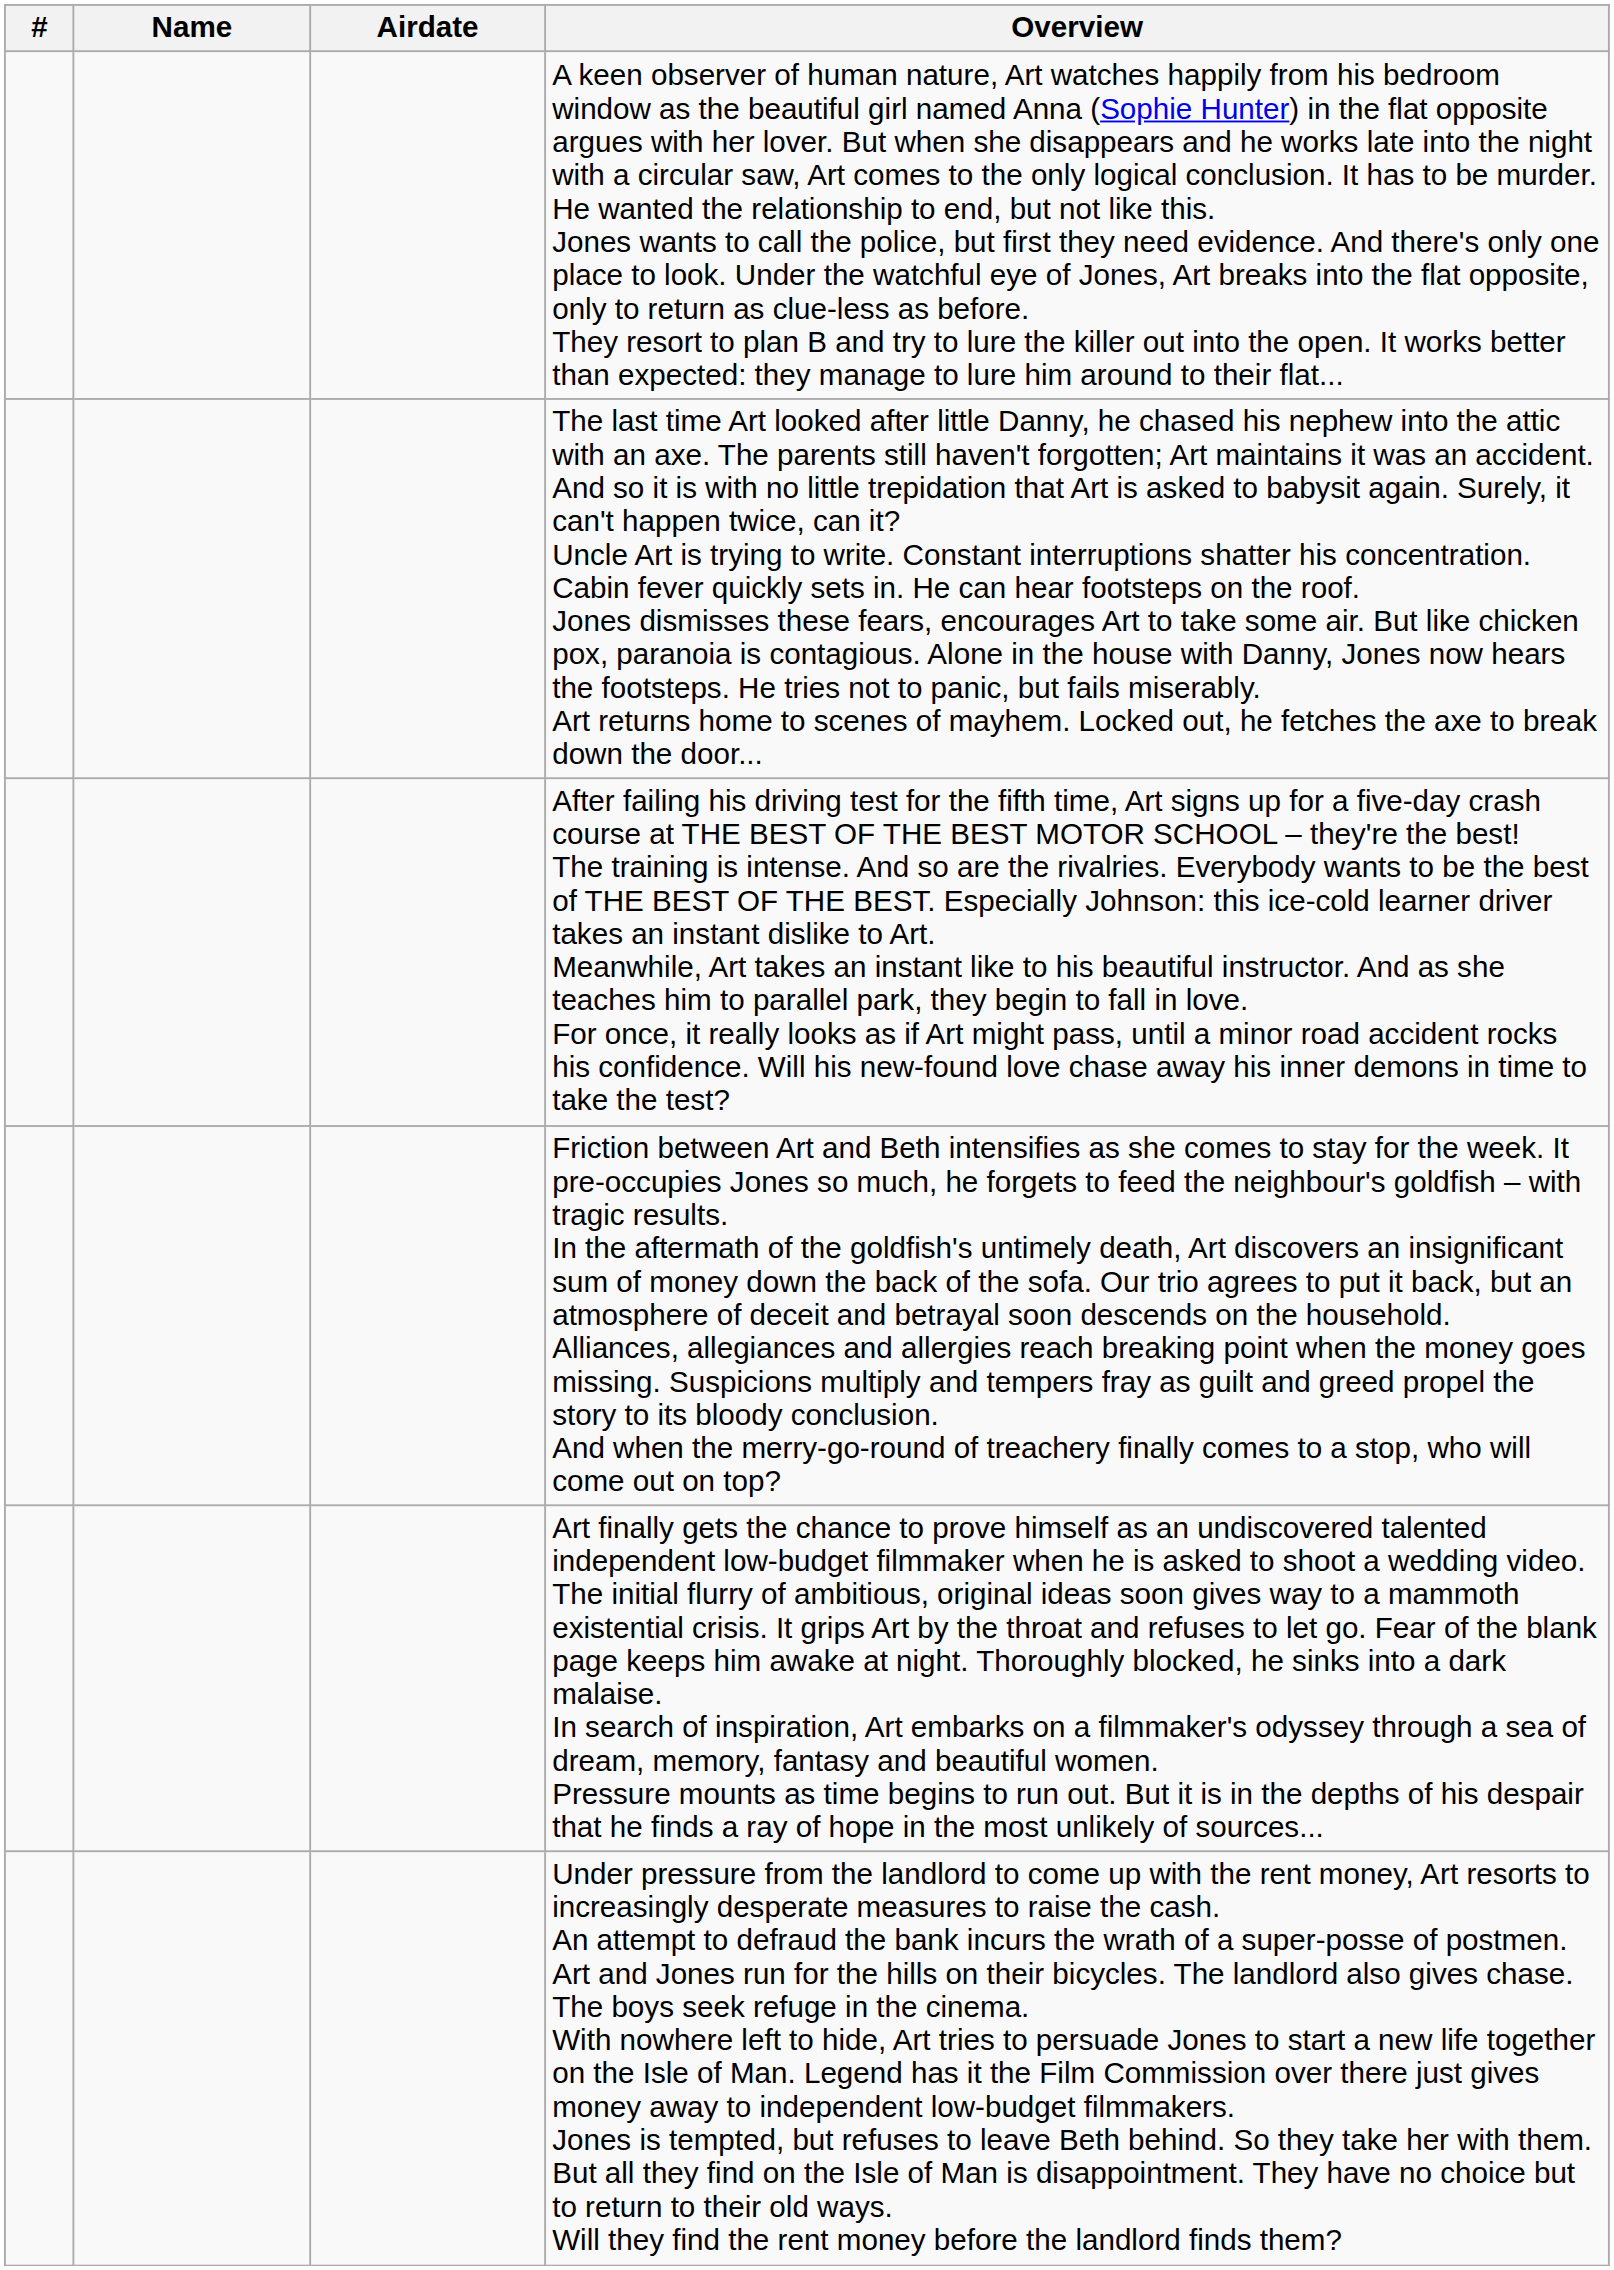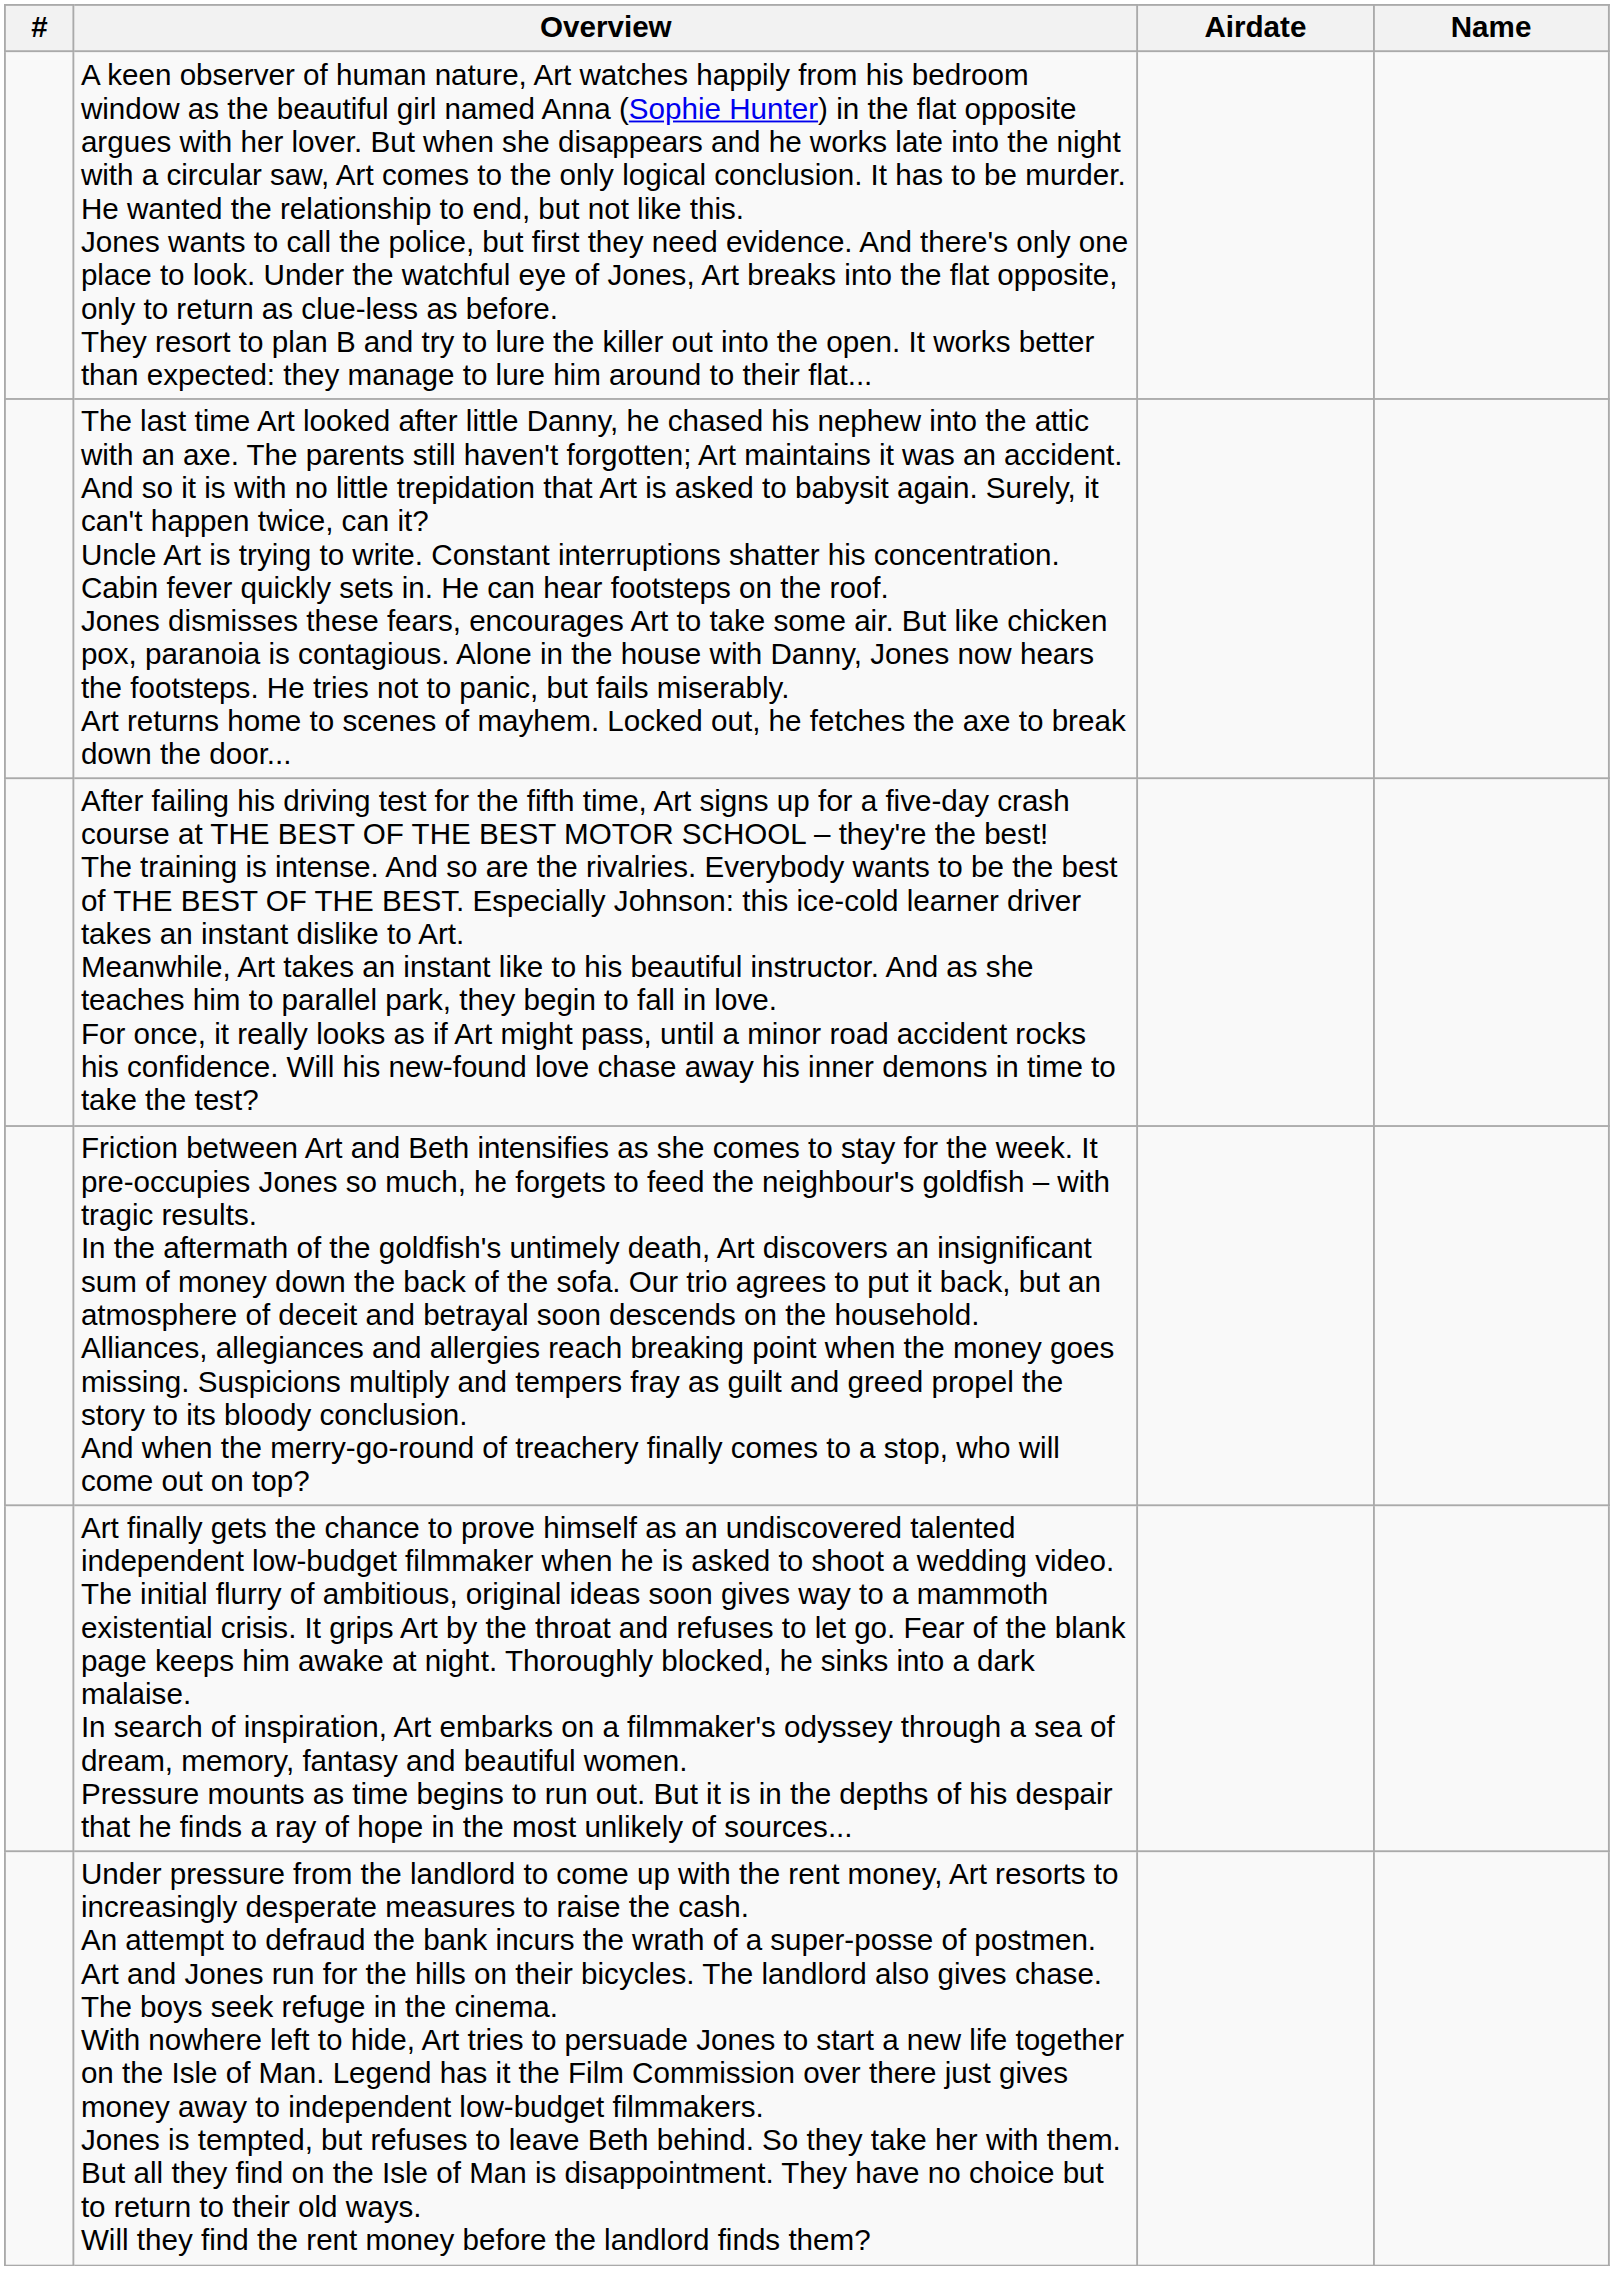columns swapped: (192, 27) <-> (1077, 27)
